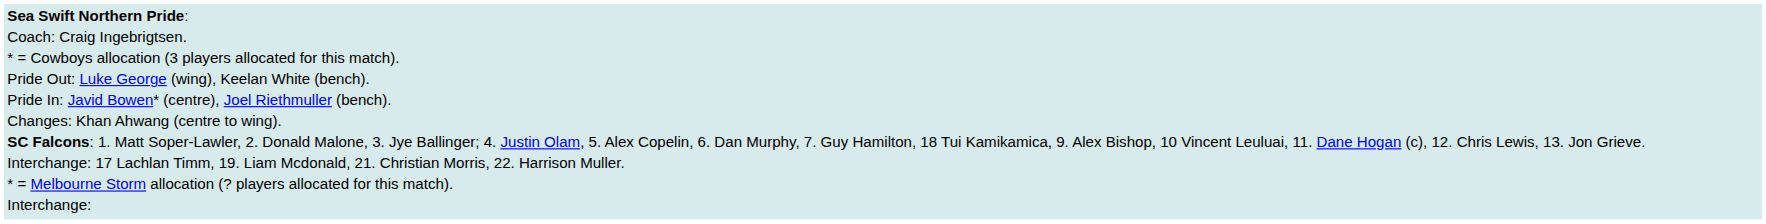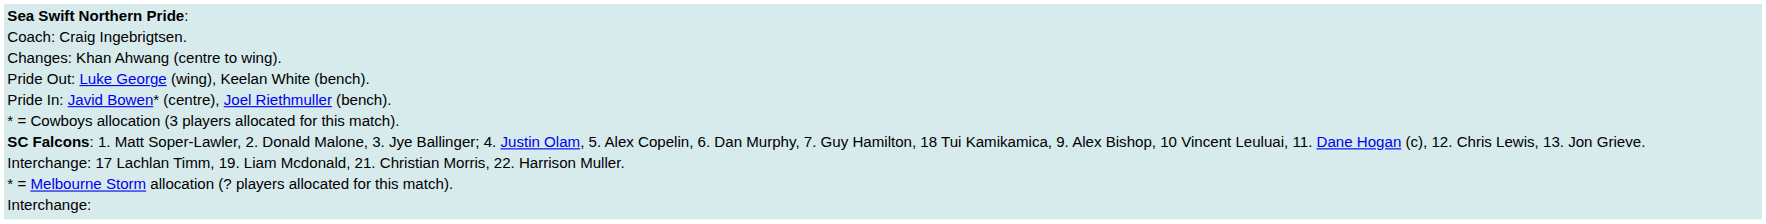(203, 58) * = Cowboys allocation (3 players allocated for this match). -> (144, 58) Changes: Khan Ahwang (centre to wing).
(144, 121) Changes: Khan Ahwang (centre to wing). -> (203, 121) * = Cowboys allocation (3 players allocated for this match).
